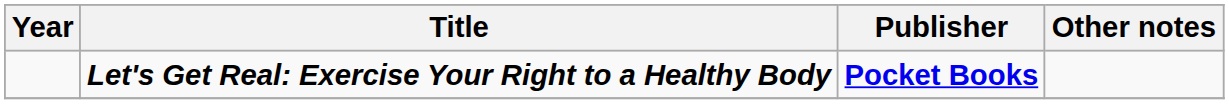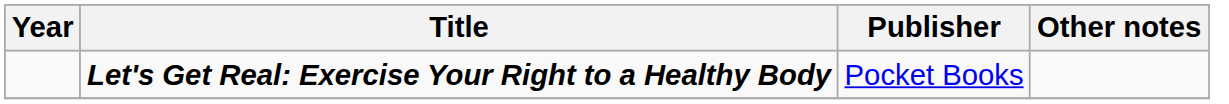(941, 74) bold -> (934, 74) normal
